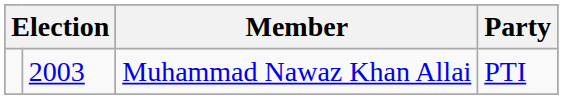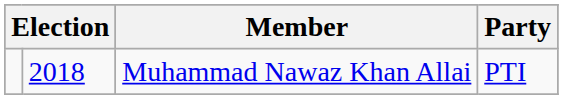(57, 71) 2003 -> (57, 71) 2018
